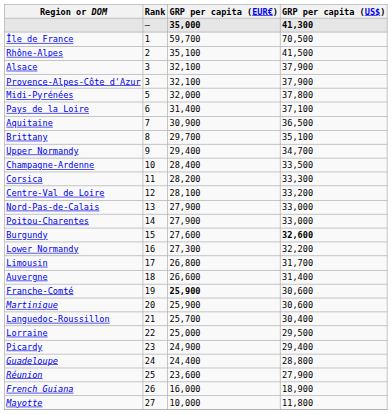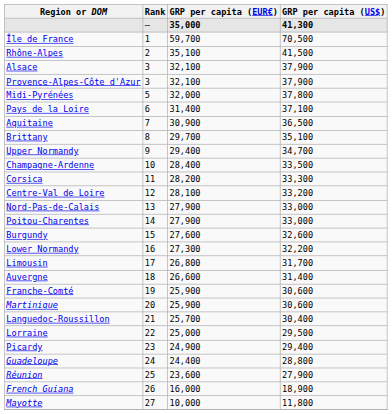(298, 235) bold -> (298, 235) normal
(185, 291) bold -> (185, 291) normal
